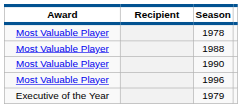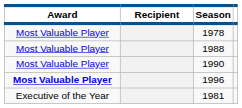(62, 80) normal -> (62, 80) bold
- row: (213, 95)
+ row: (213, 95)
